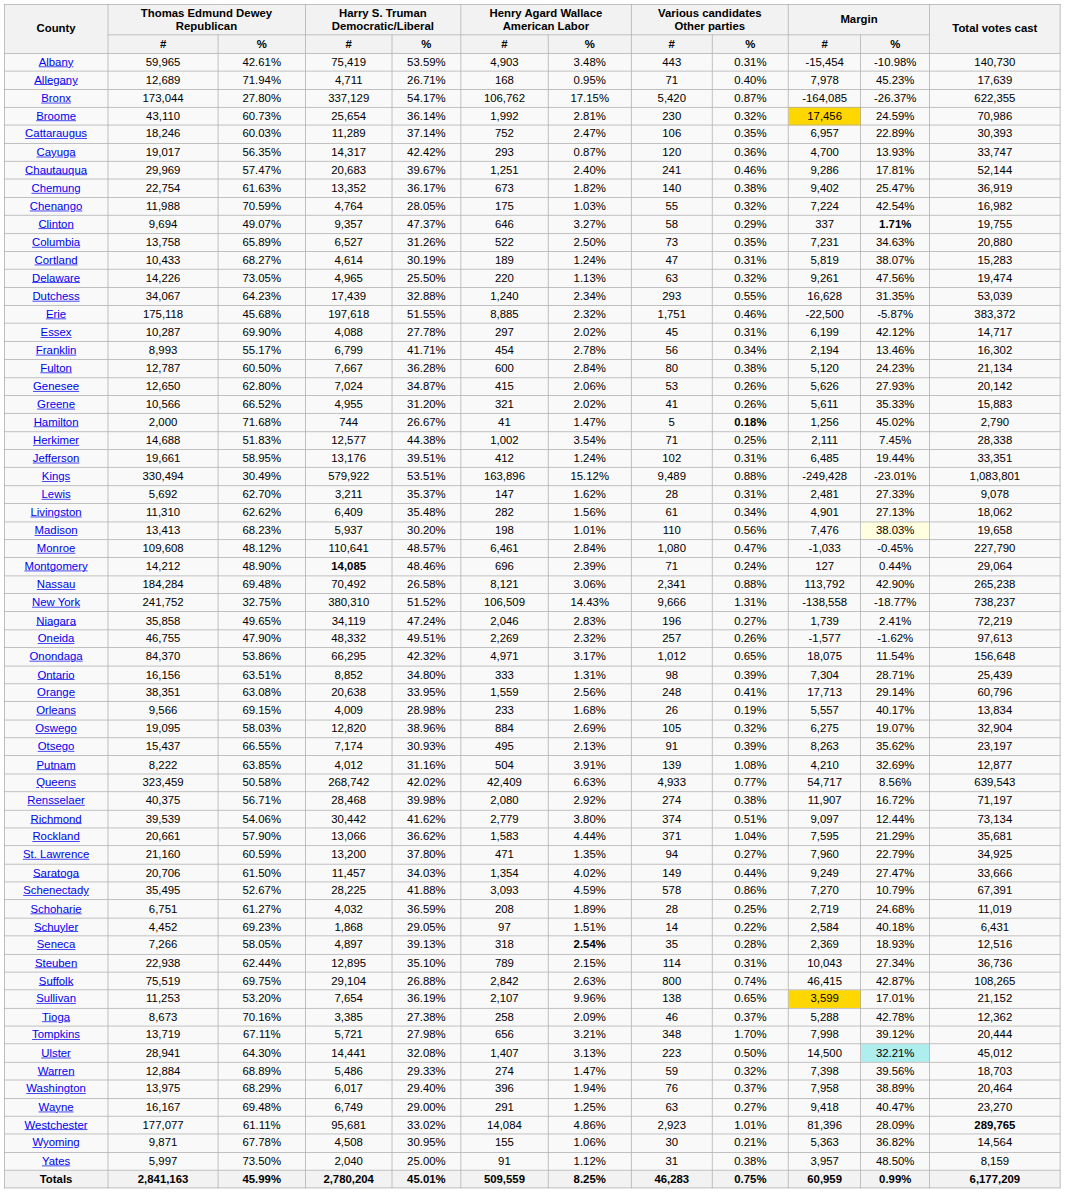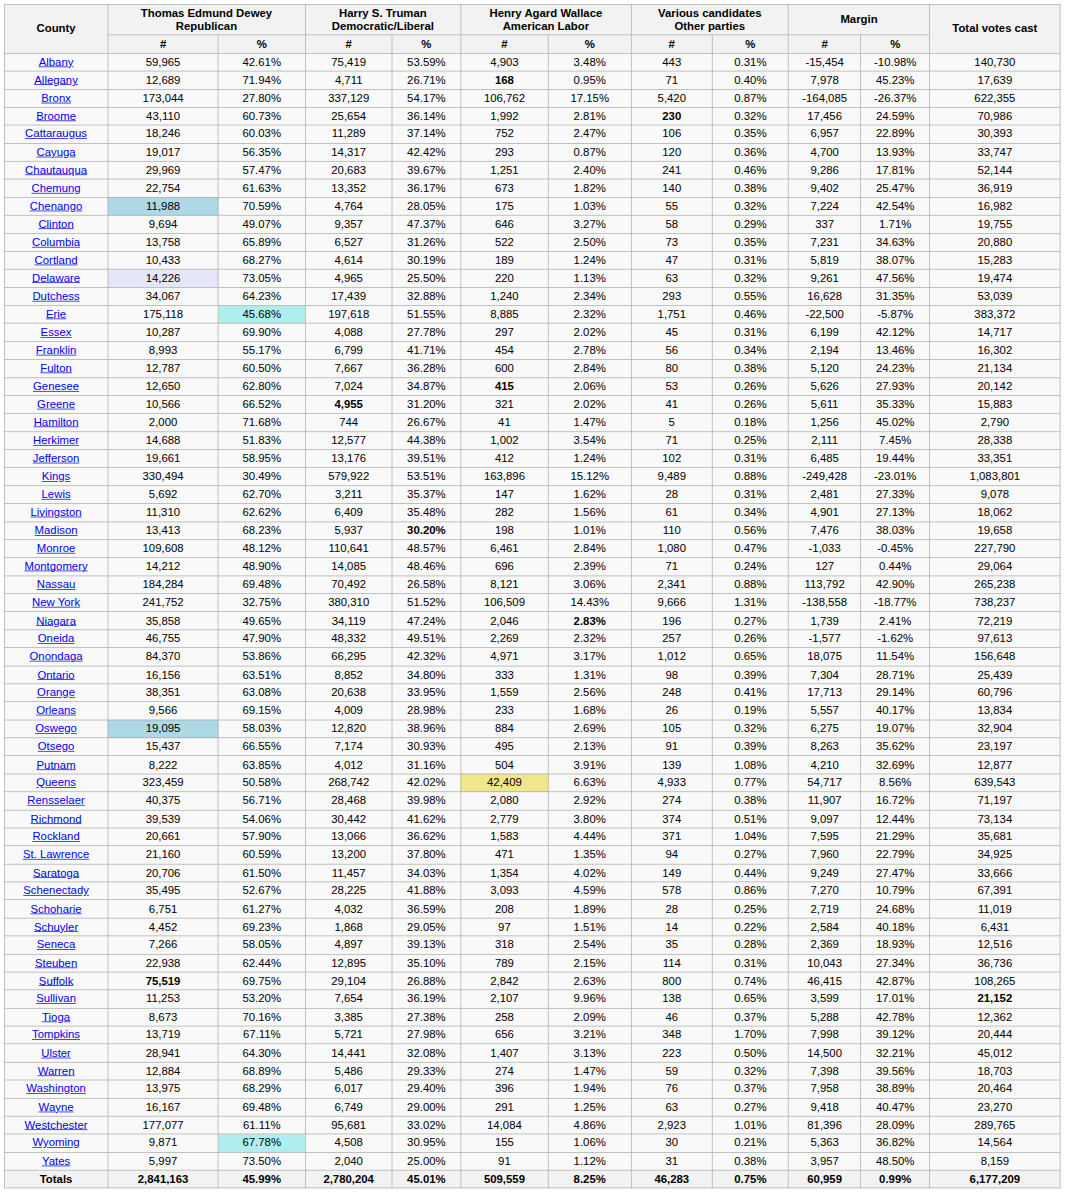(504, 80) normal -> (504, 80) bold
(672, 116) normal -> (672, 116) bold
(825, 116) gold background -> (825, 116) no background
(163, 206) no background -> (163, 206) lightblue background
(895, 224) bold -> (895, 224) normal
(163, 278) no background -> (163, 278) lavender background
(262, 314) no background -> (262, 314) paleturquoise background
(504, 386) normal -> (504, 386) bold
(349, 404) normal -> (349, 404) bold
(750, 422) bold -> (750, 422) normal
(426, 530) normal -> (426, 530) bold
(895, 530) lightyellow background -> (895, 530) no background
(349, 566) bold -> (349, 566) normal
(590, 620) normal -> (590, 620) bold
(163, 728) no background -> (163, 728) lightblue background
(504, 782) no background -> (504, 782) khaki background
(590, 945) bold -> (590, 945) normal
(163, 981) normal -> (163, 981) bold
(825, 999) gold background -> (825, 999) no background
(995, 999) normal -> (995, 999) bold
(895, 1053) paleturquoise background -> (895, 1053) no background
(995, 1125) bold -> (995, 1125) normal
(262, 1143) no background -> (262, 1143) paleturquoise background
